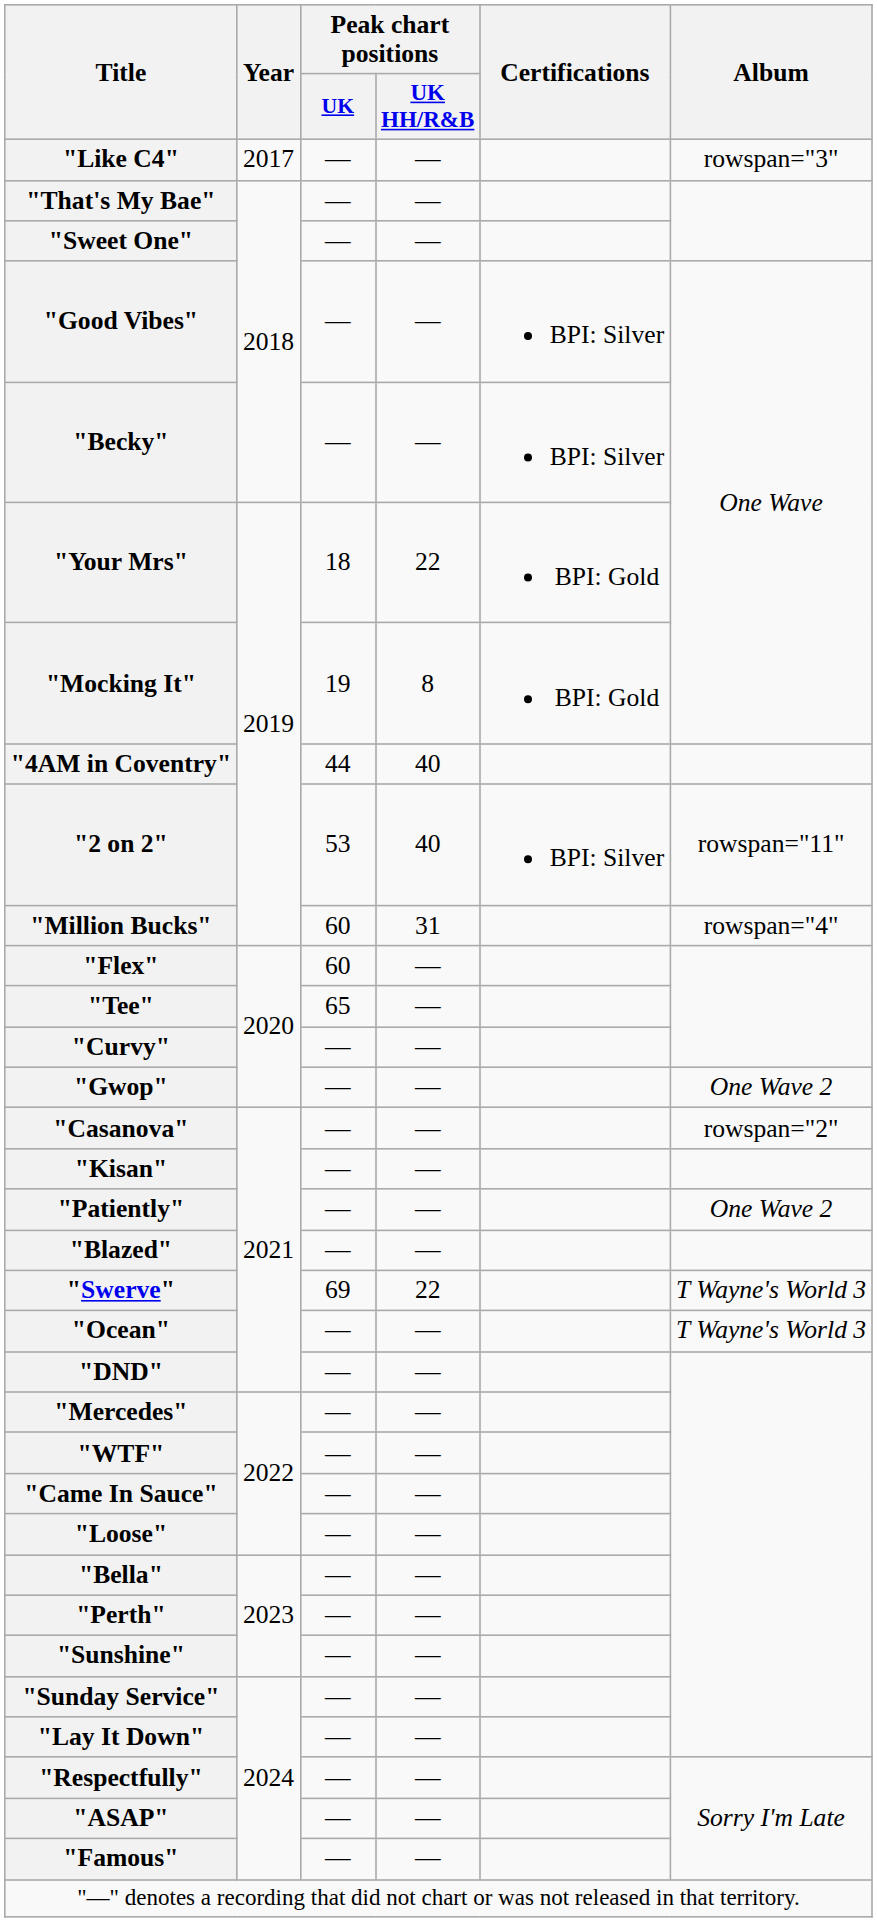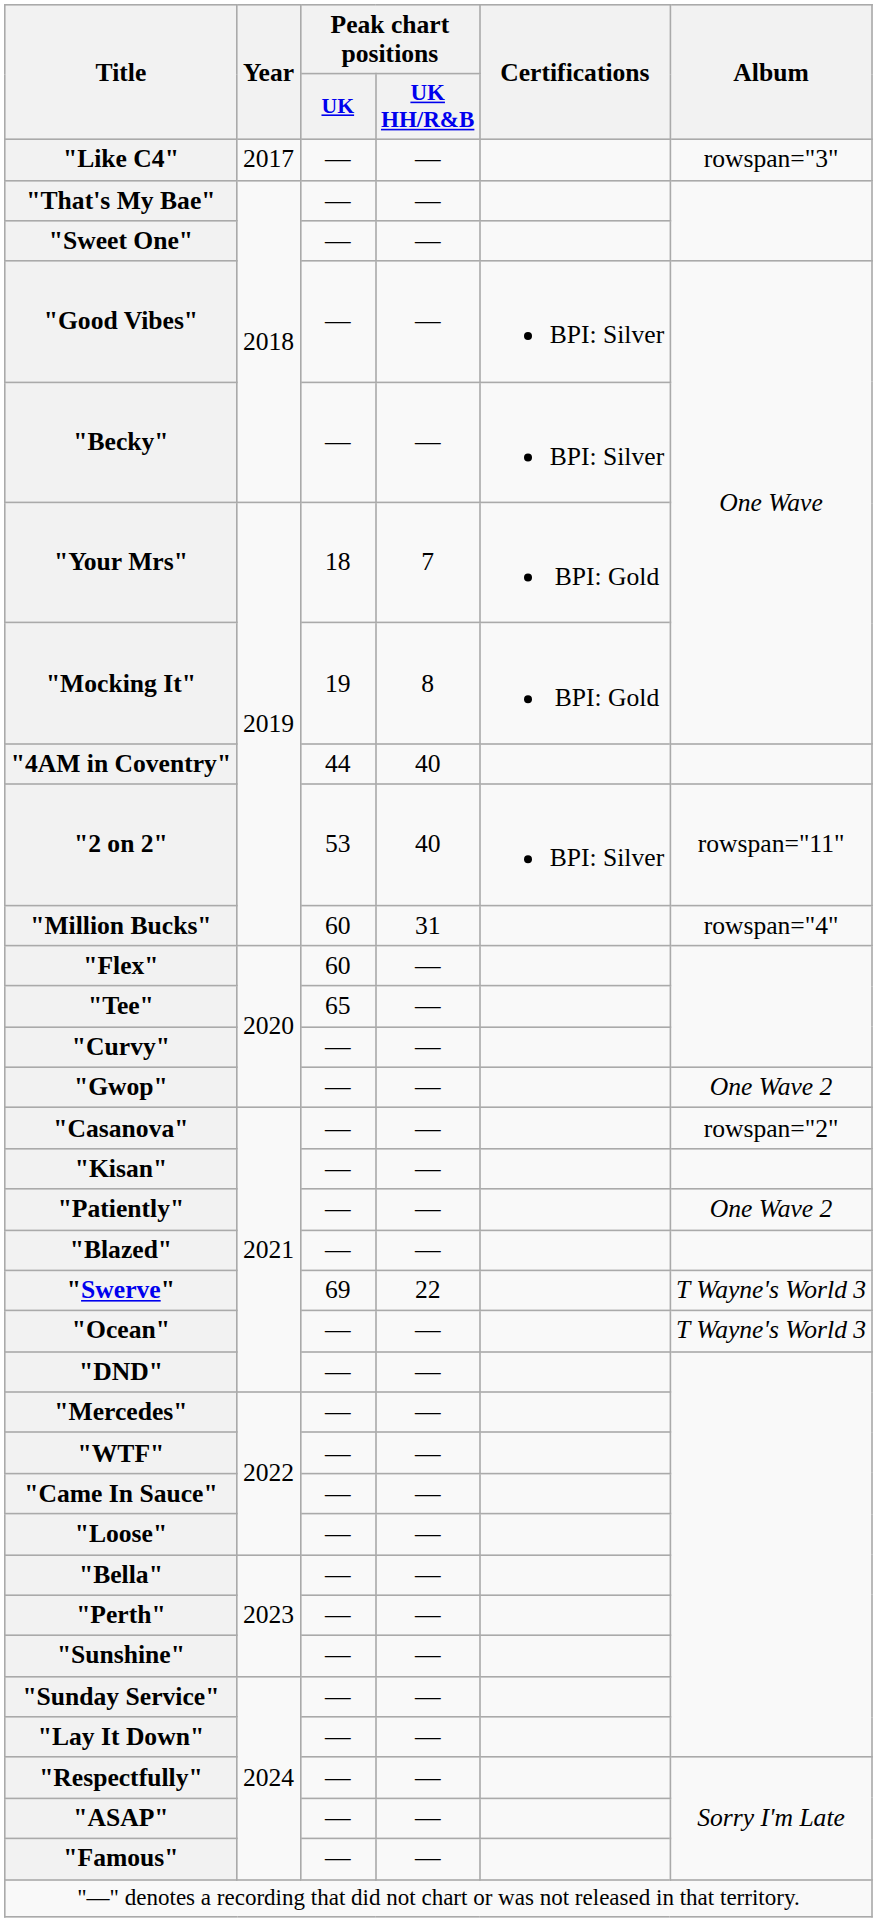(428, 562) 22 -> (428, 562) 7
